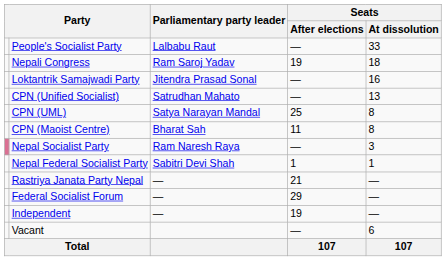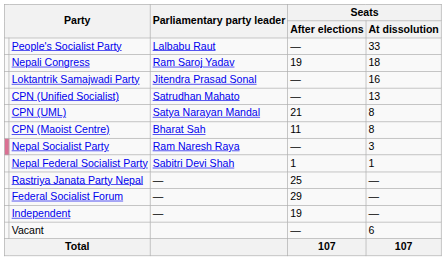(296, 113) 25 -> (296, 113) 21
(296, 180) 21 -> (296, 180) 25
